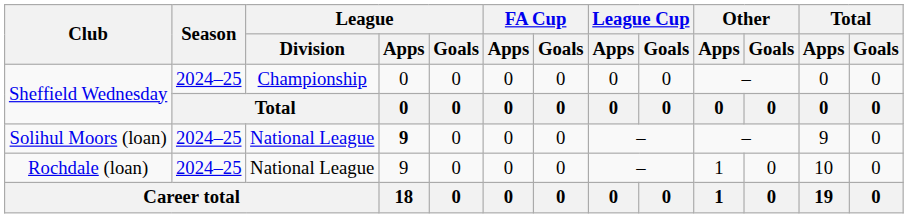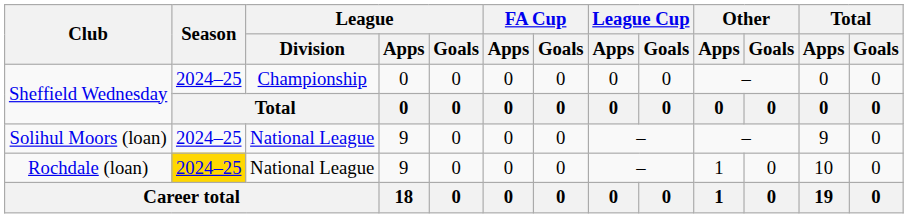(404, 138) bold -> (404, 138) normal
(209, 167) no background -> (209, 167) gold background
